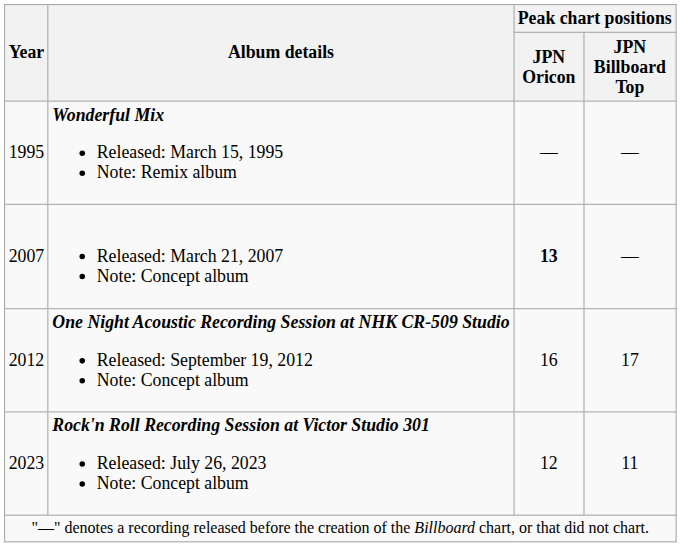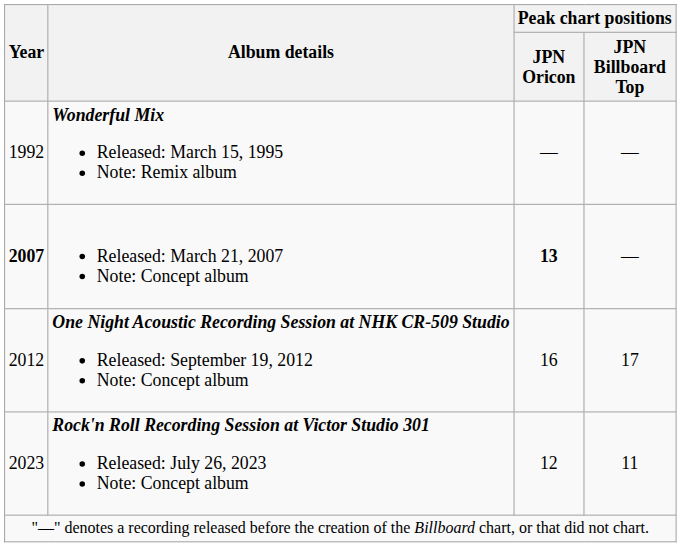(26, 152) 1995 -> (26, 152) 1992
(26, 256) normal -> (26, 256) bold
